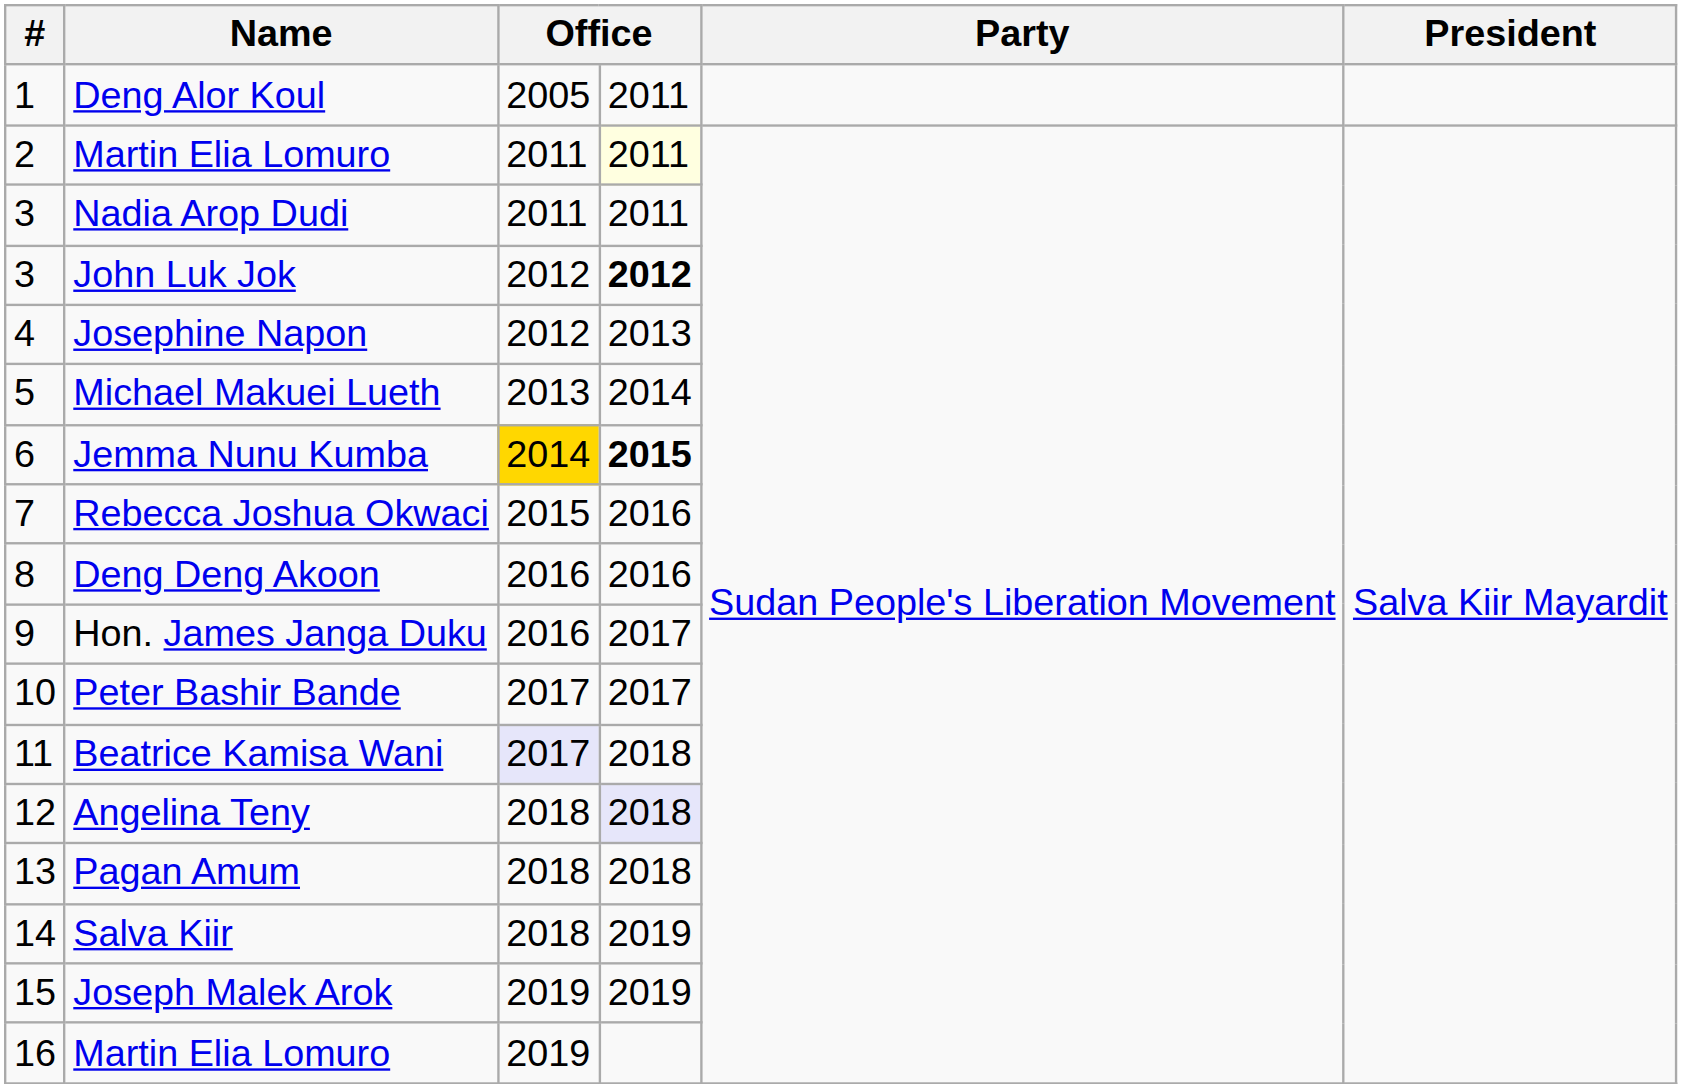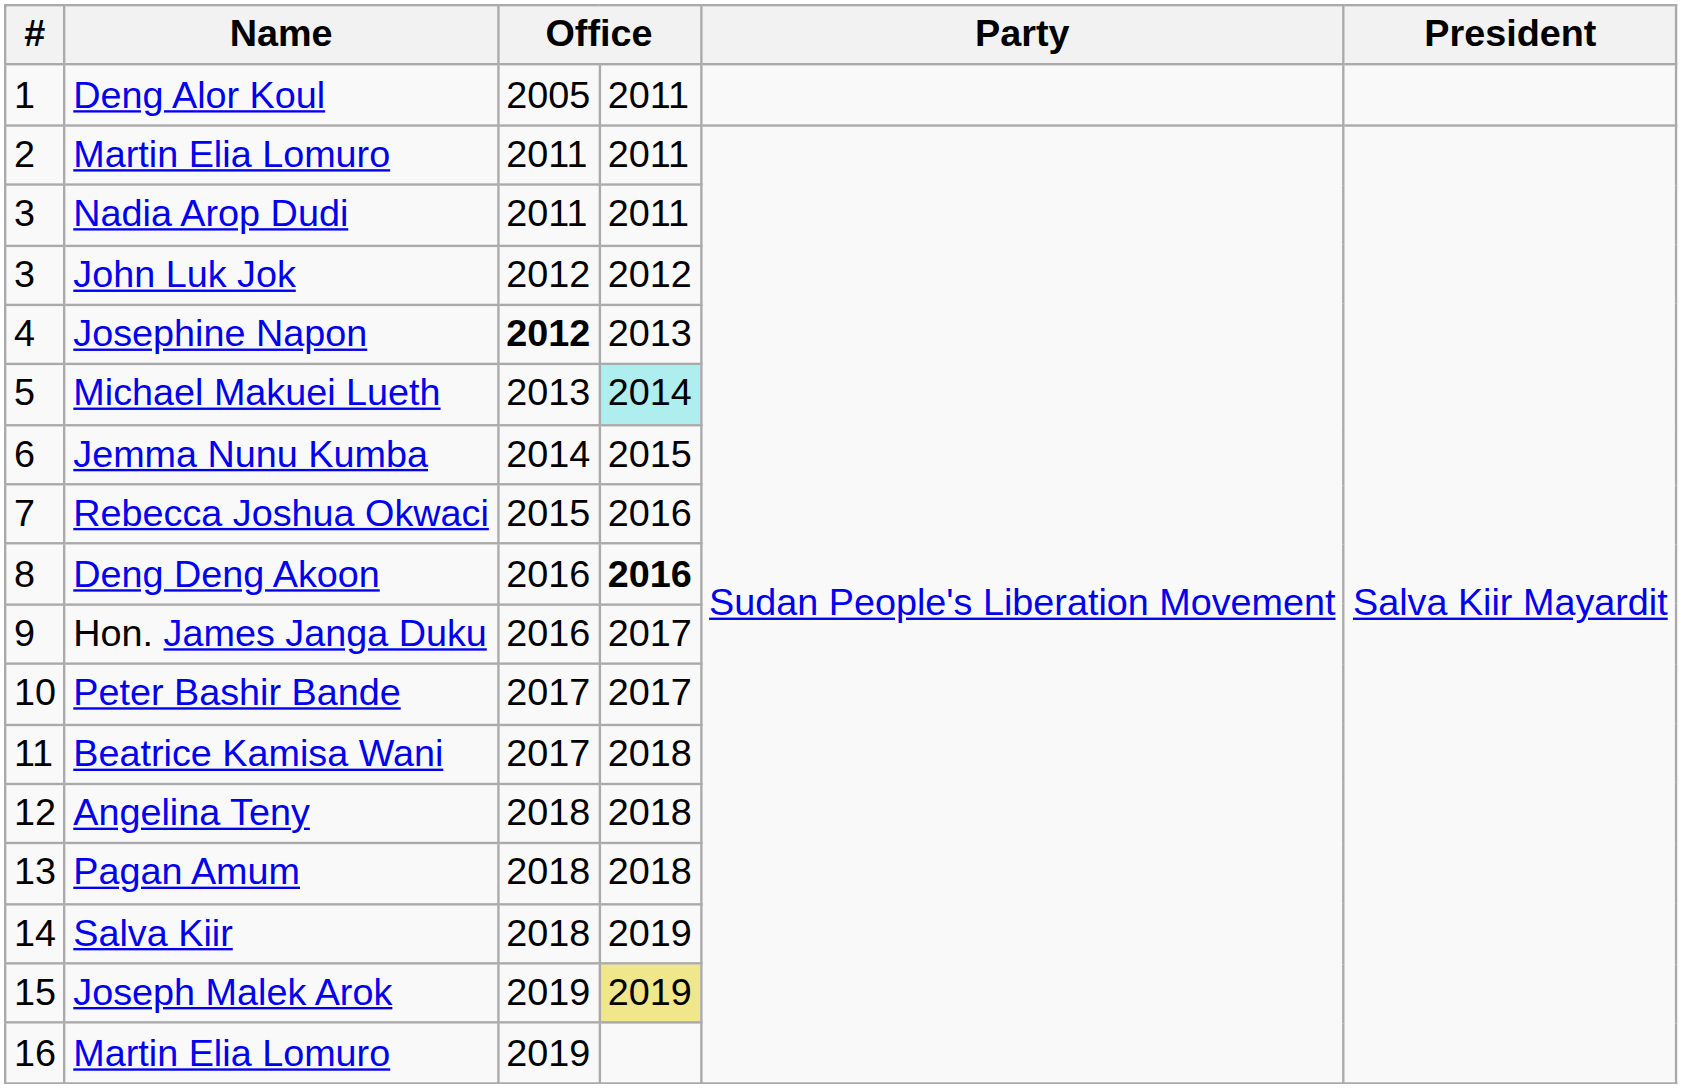(648, 154) lightyellow background -> (648, 154) no background
(650, 273) bold -> (650, 273) normal
(548, 333) normal -> (548, 333) bold
(650, 393) no background -> (650, 393) paleturquoise background
(548, 453) gold background -> (548, 453) no background
(650, 453) bold -> (650, 453) normal
(650, 573) normal -> (650, 573) bold
(548, 753) lavender background -> (548, 753) no background
(650, 812) lavender background -> (650, 812) no background
(650, 992) no background -> (650, 992) khaki background
